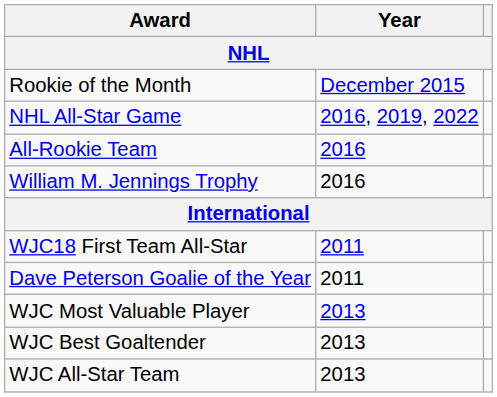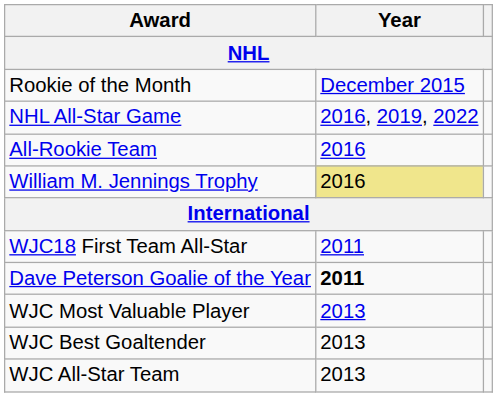(343, 181) no background -> (343, 181) khaki background
(342, 278) normal -> (342, 278) bold
